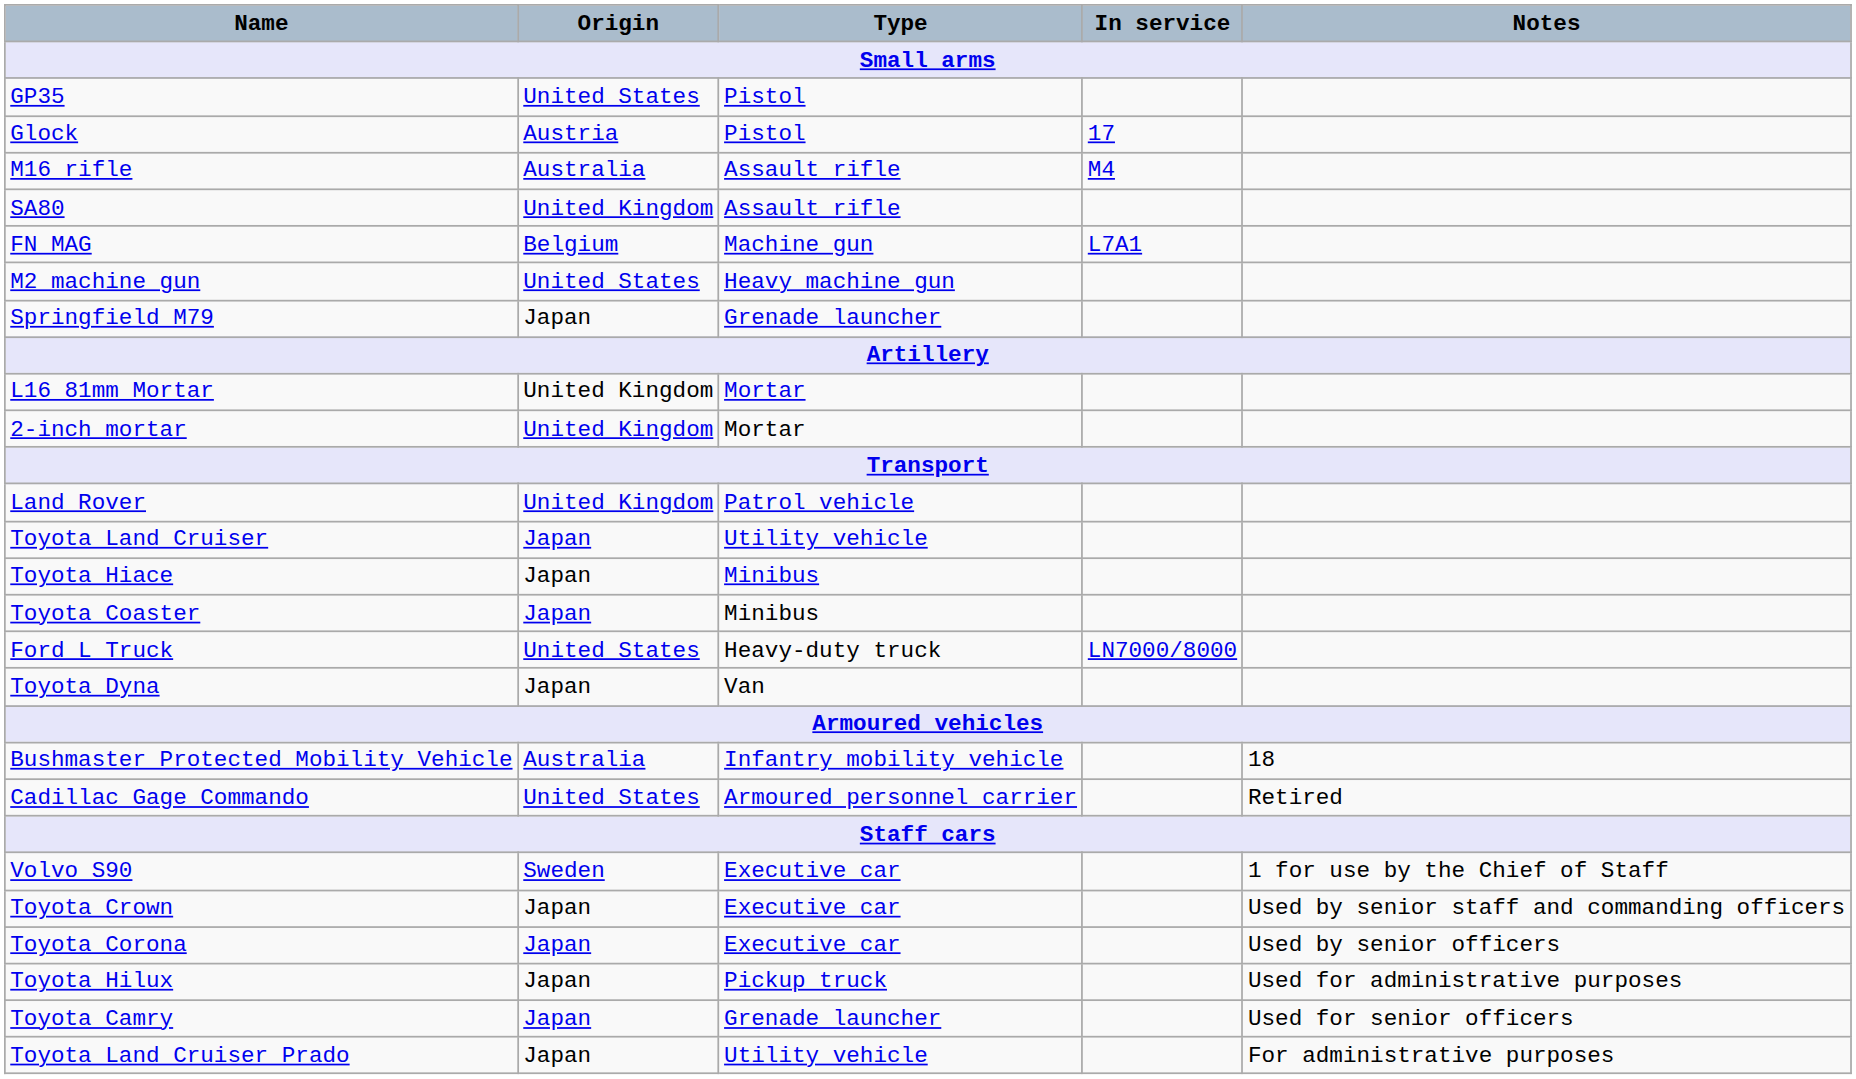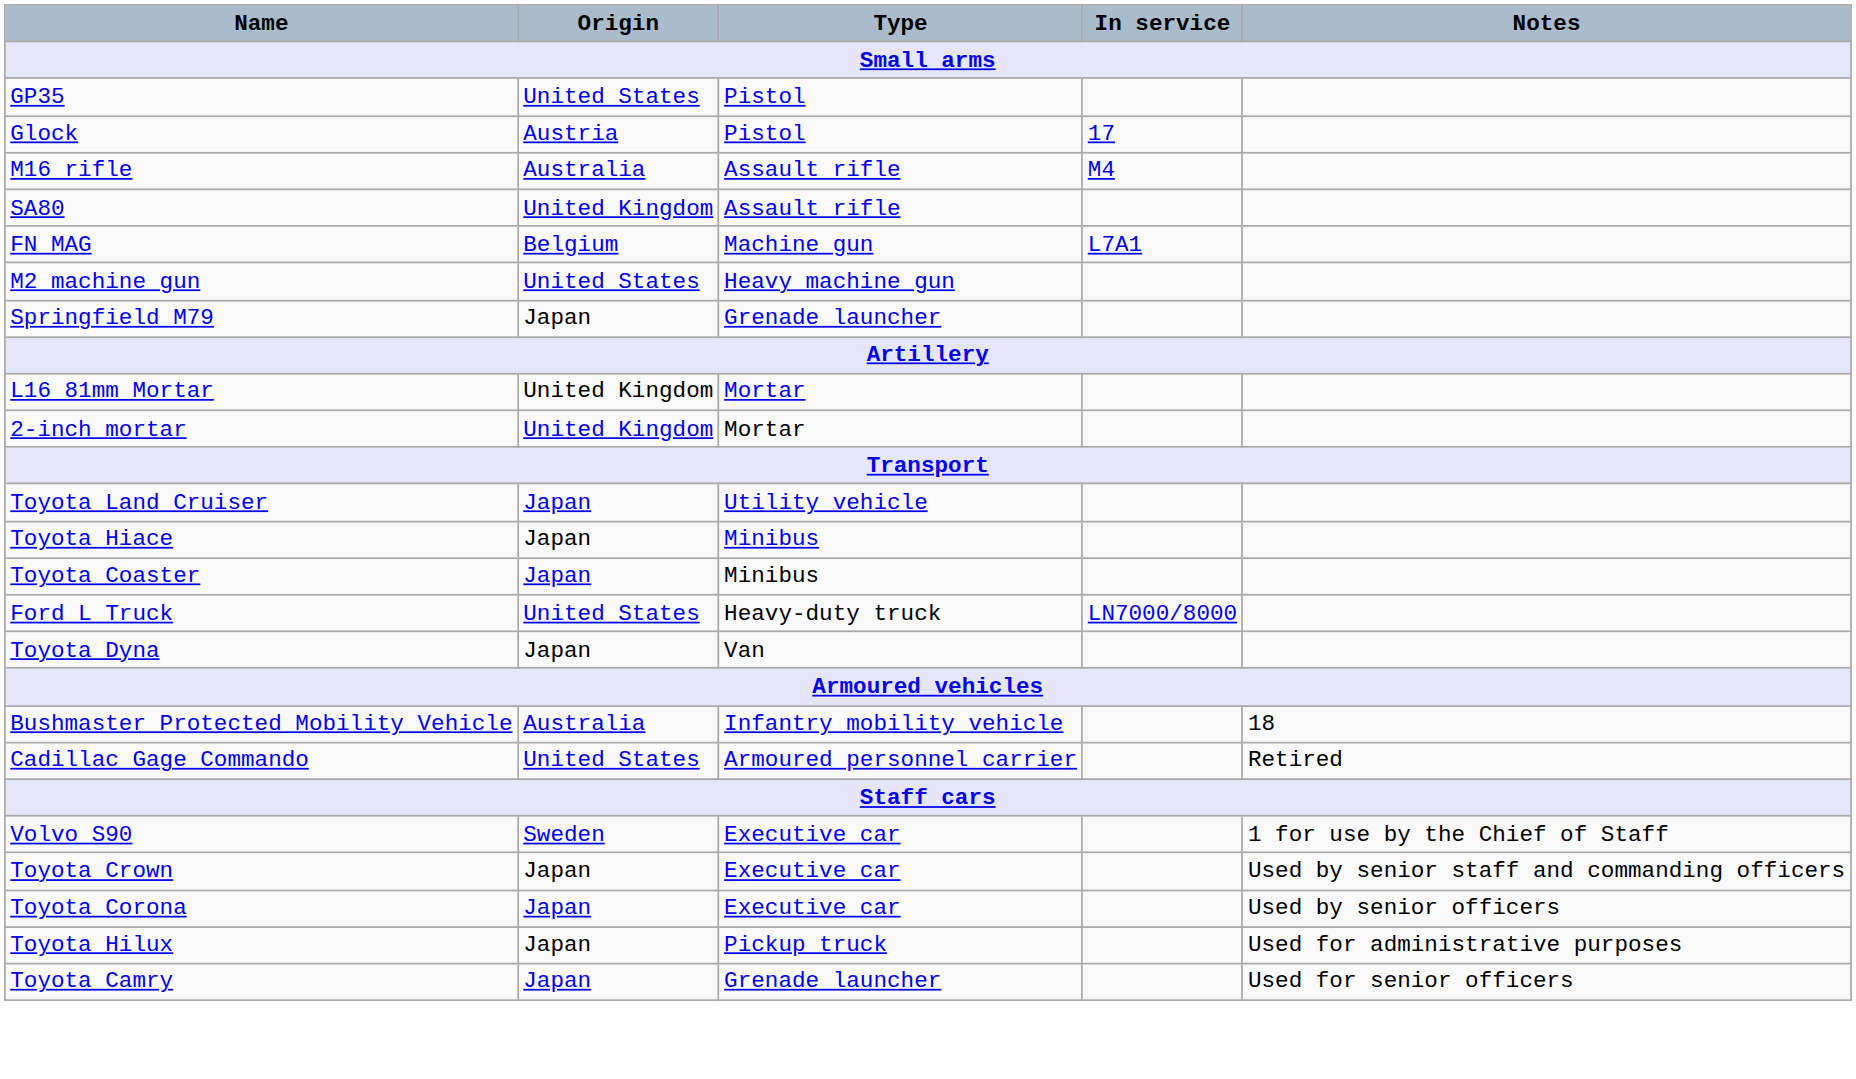- row: (78, 503)
- row: (180, 1056)
